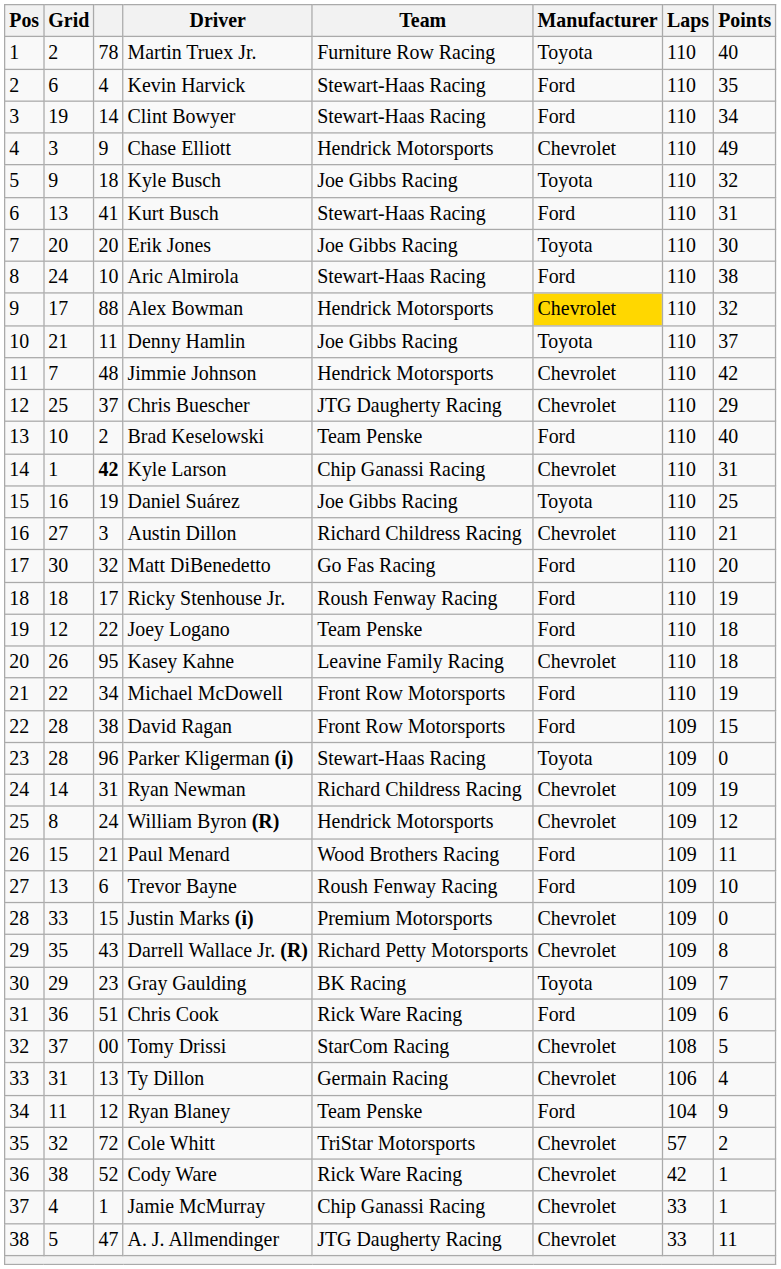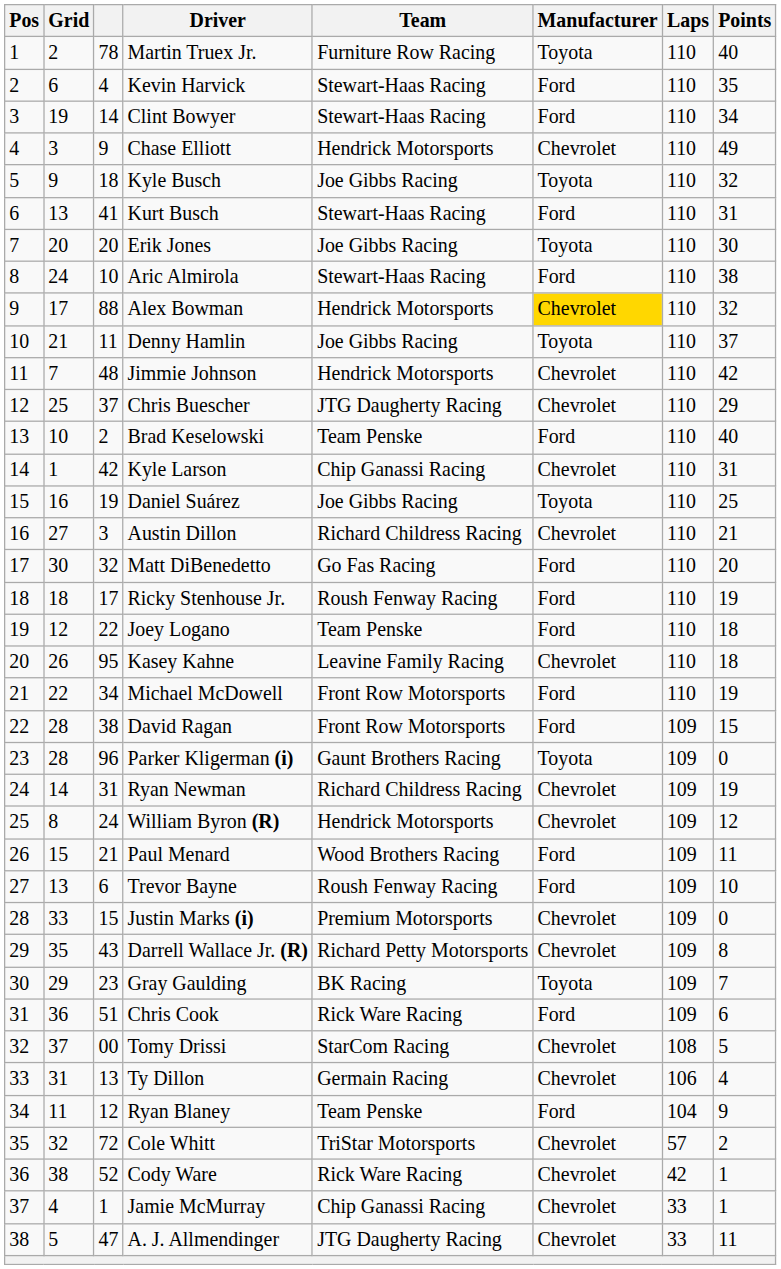(108, 469) bold -> (108, 469) normal
(401, 757) Stewart-Haas Racing -> (409, 757) Gaunt Brothers Racing
